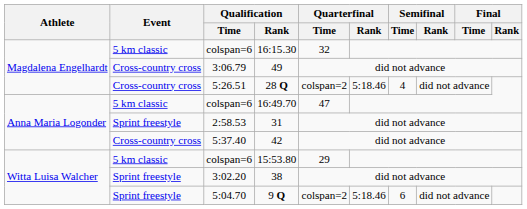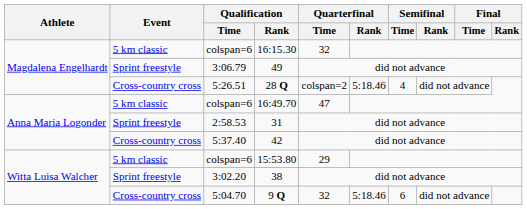(157, 67) Cross-country cross -> (147, 67) Sprint freestyle
(147, 195) Sprint freestyle -> (157, 195) Cross-country cross
(324, 195) colspan=2 -> (324, 195) 32
